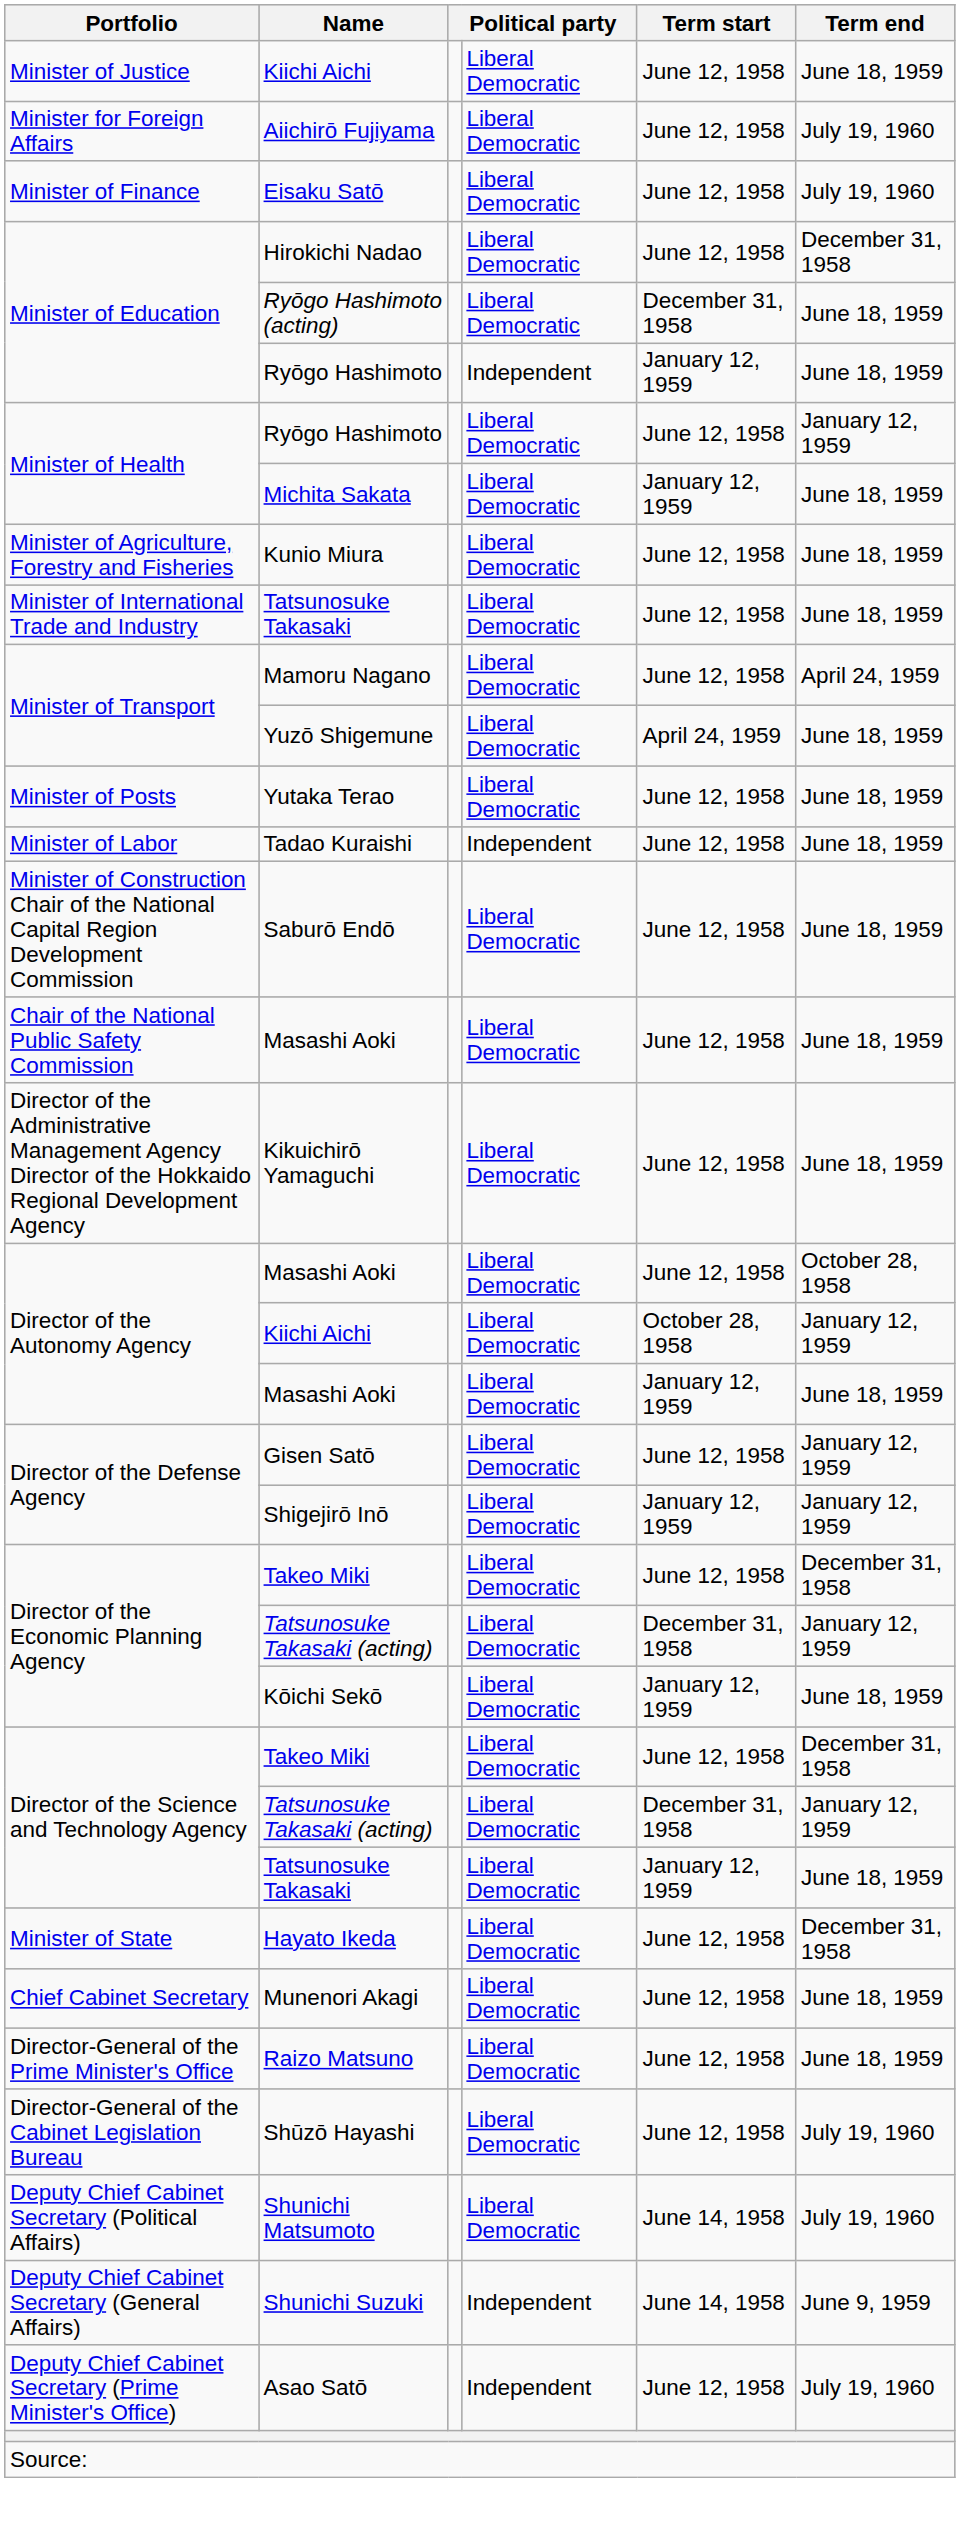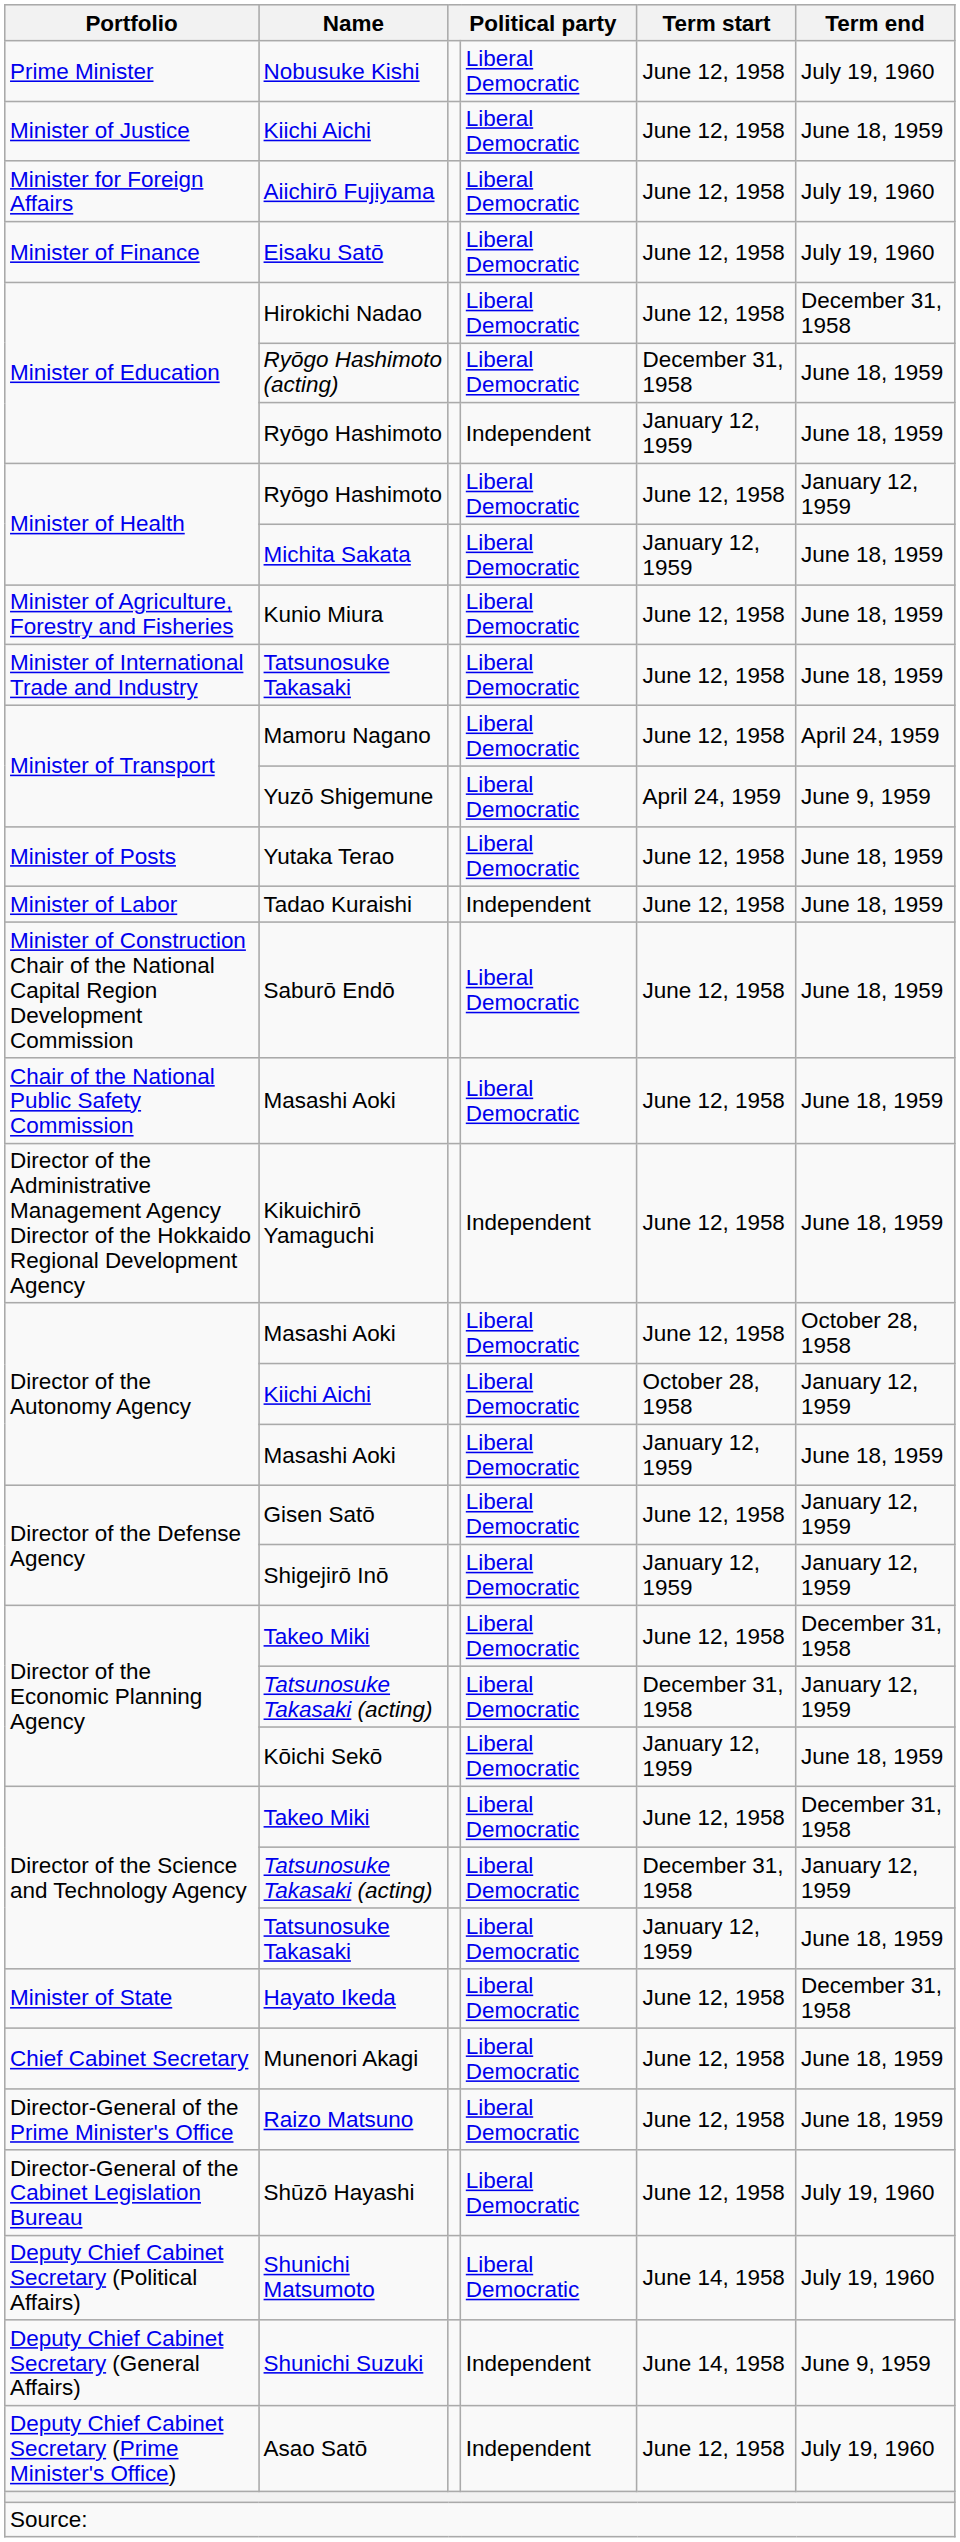+ row: (82, 71)
(872, 736) June 18, 1959 -> (866, 796) June 9, 1959
(523, 1163) Liberal Democratic -> (528, 1223) Independent
